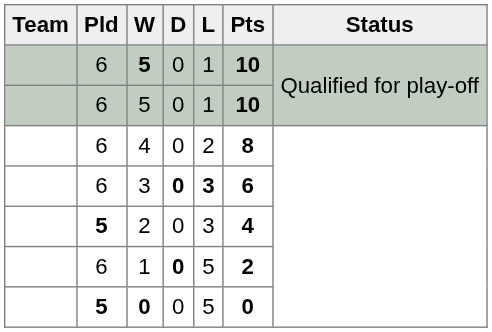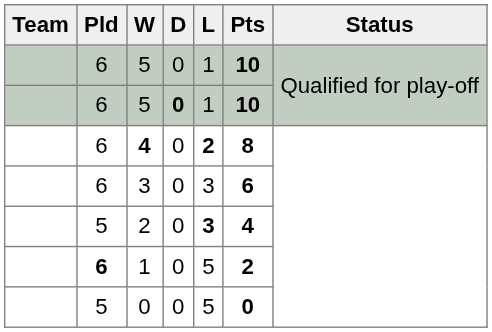(144, 64) bold -> (144, 64) normal
(178, 105) normal -> (178, 105) bold
(144, 145) normal -> (144, 145) bold
(208, 145) normal -> (208, 145) bold
(178, 185) bold -> (178, 185) normal
(208, 185) bold -> (208, 185) normal
(101, 226) bold -> (101, 226) normal
(208, 226) normal -> (208, 226) bold
(101, 266) normal -> (101, 266) bold
(178, 266) bold -> (178, 266) normal
(101, 306) bold -> (101, 306) normal
(144, 306) bold -> (144, 306) normal
